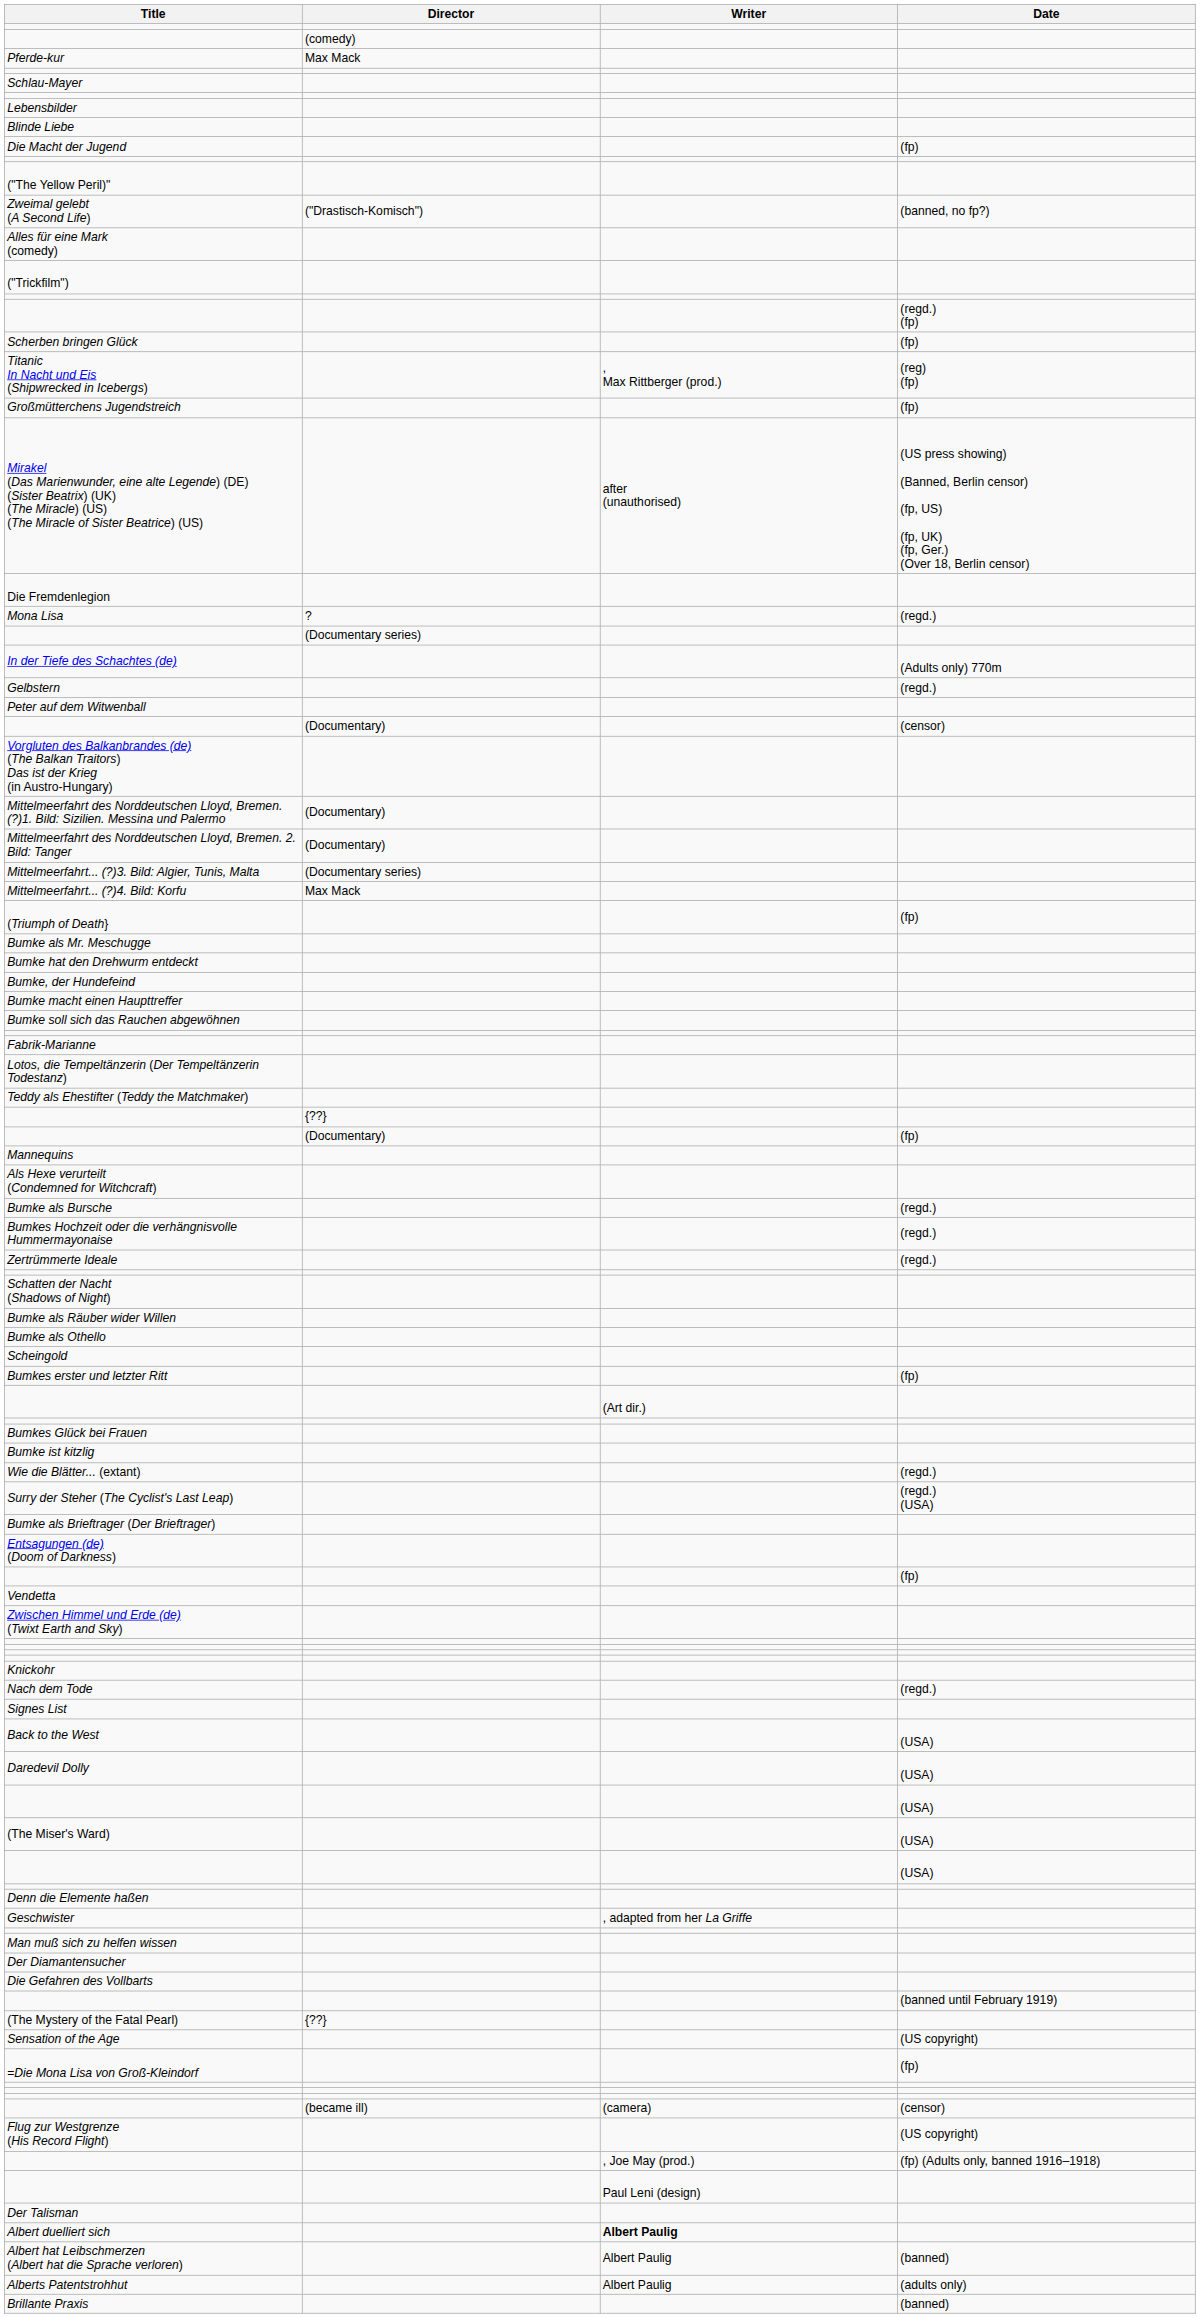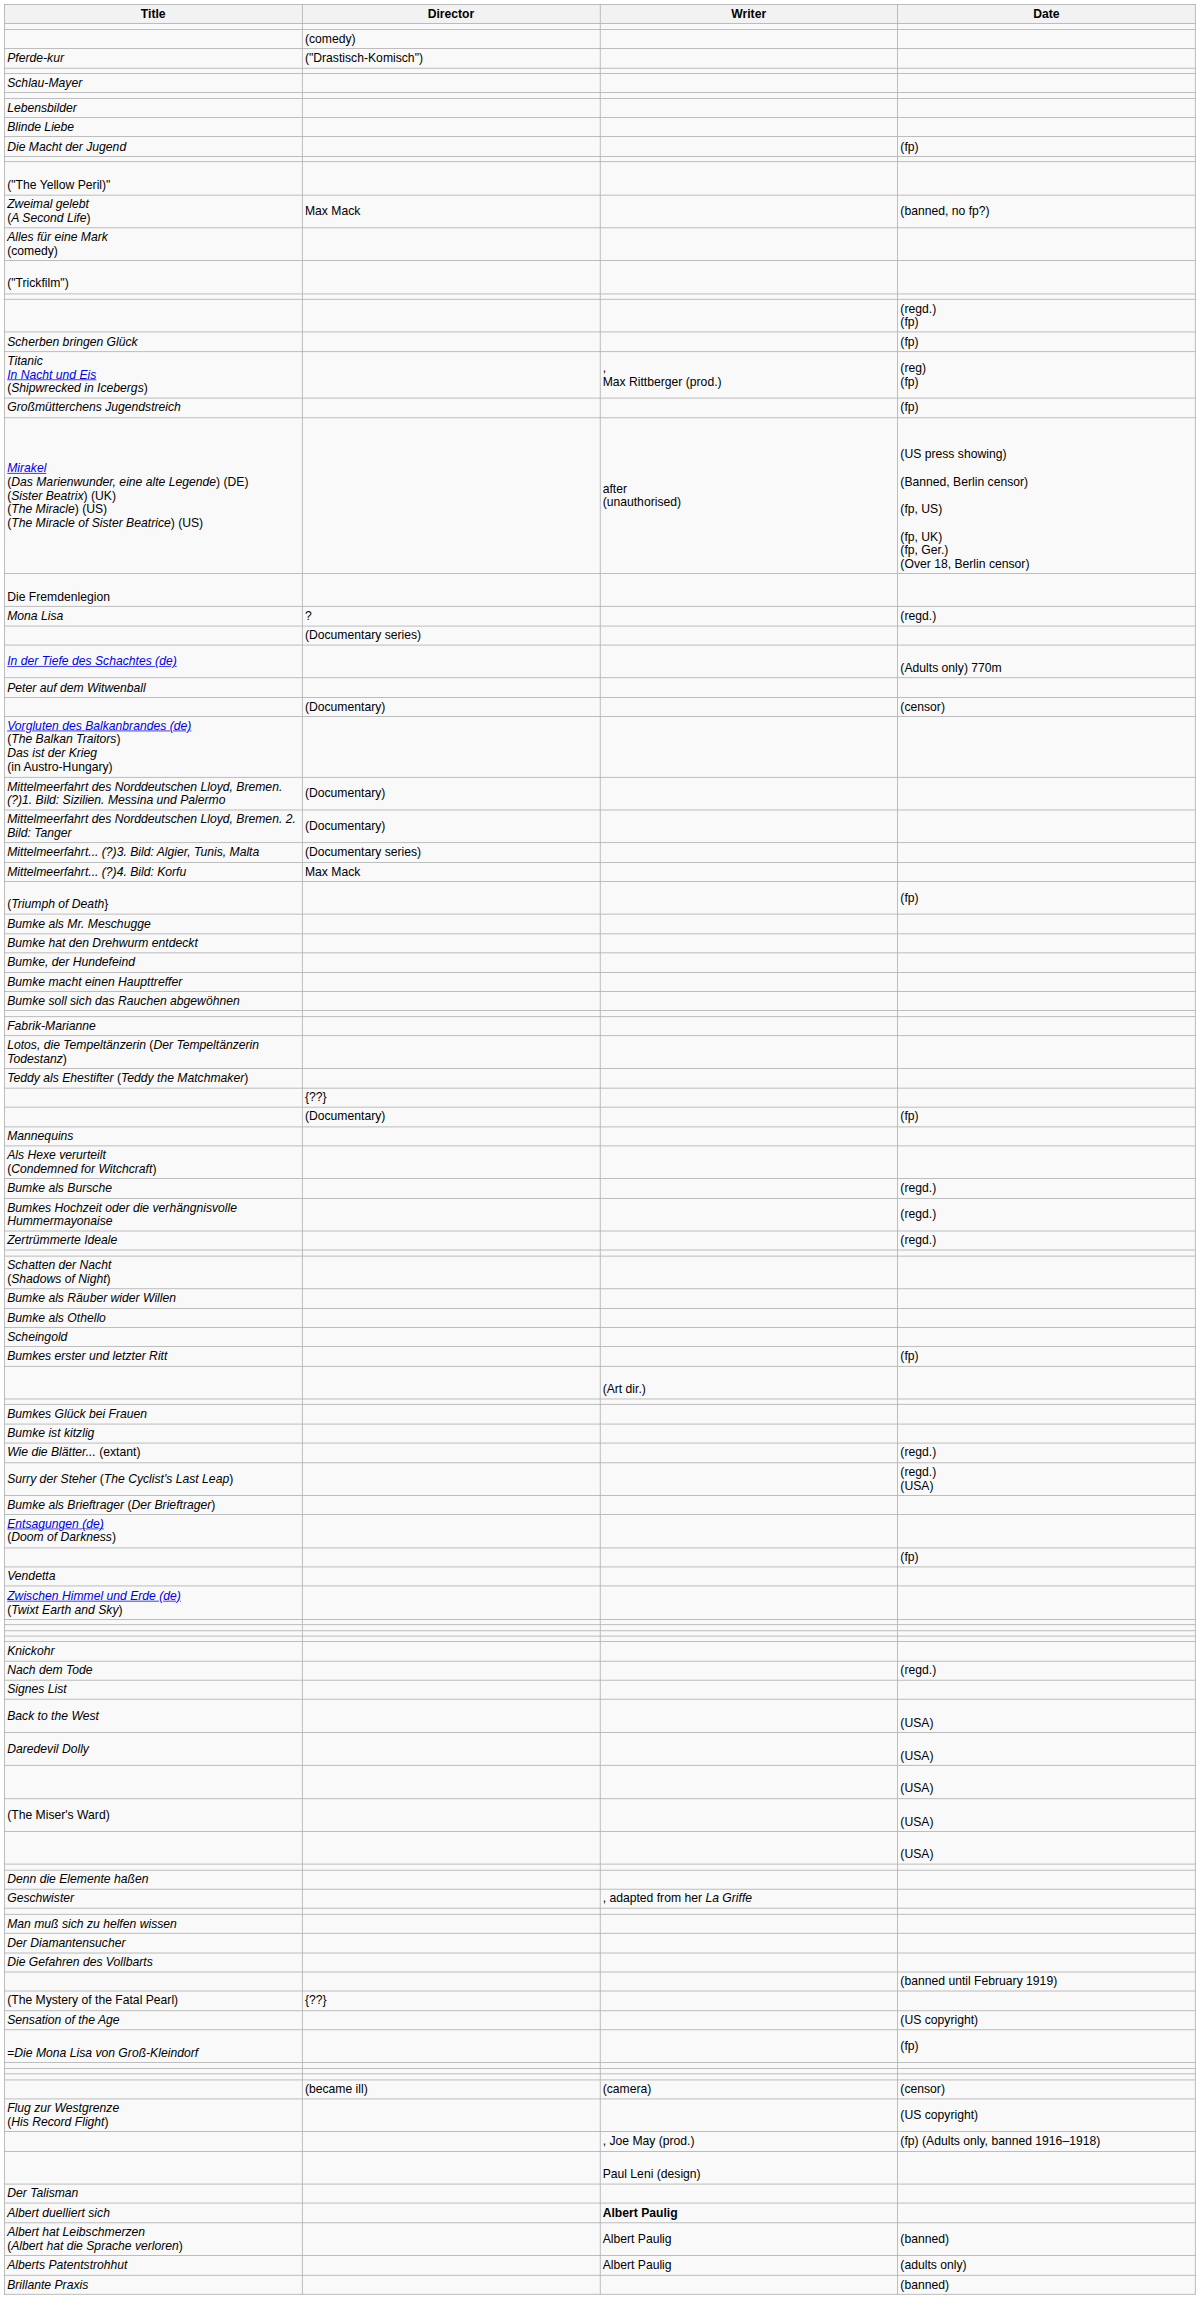(333, 58) Max Mack -> (364, 58) ("Drastisch-Komisch")
(364, 211) ("Drastisch-Komisch") -> (333, 211) Max Mack
- row: (34, 687)
